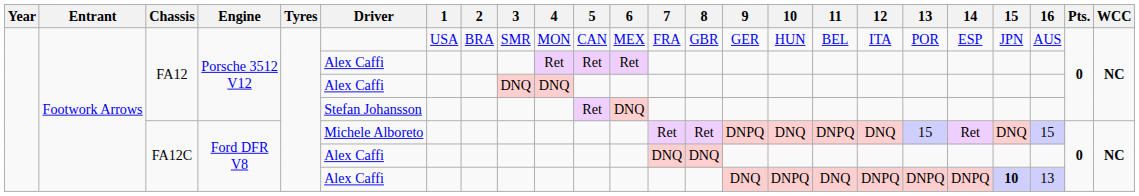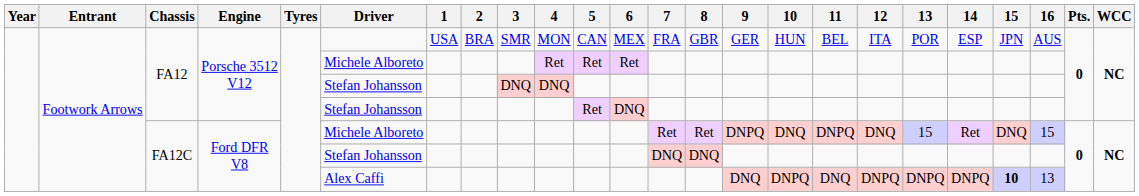(354, 62) Alex Caffi -> (374, 62) Michele Alboreto
(354, 86) Alex Caffi -> (373, 86) Stefan Johansson
(354, 156) Alex Caffi -> (373, 156) Stefan Johansson
